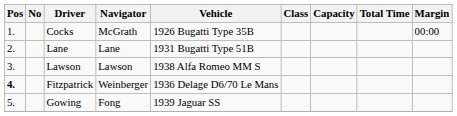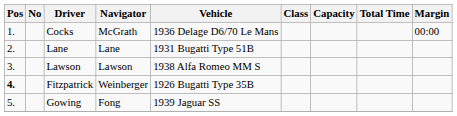(204, 31) 1926 Bugatti Type 35B -> (216, 31) 1936 Delage D6/70 Le Mans
(216, 85) 1936 Delage D6/70 Le Mans -> (204, 85) 1926 Bugatti Type 35B
